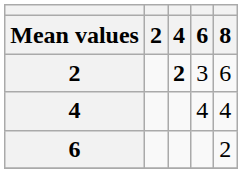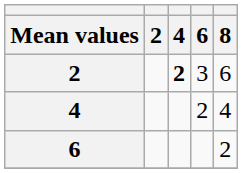(202, 110) 4 -> (202, 110) 2
